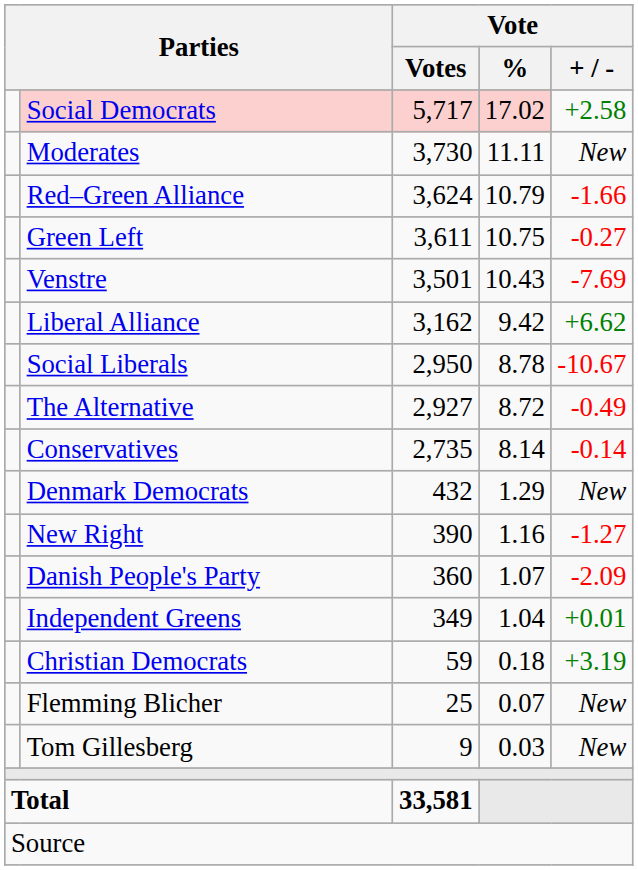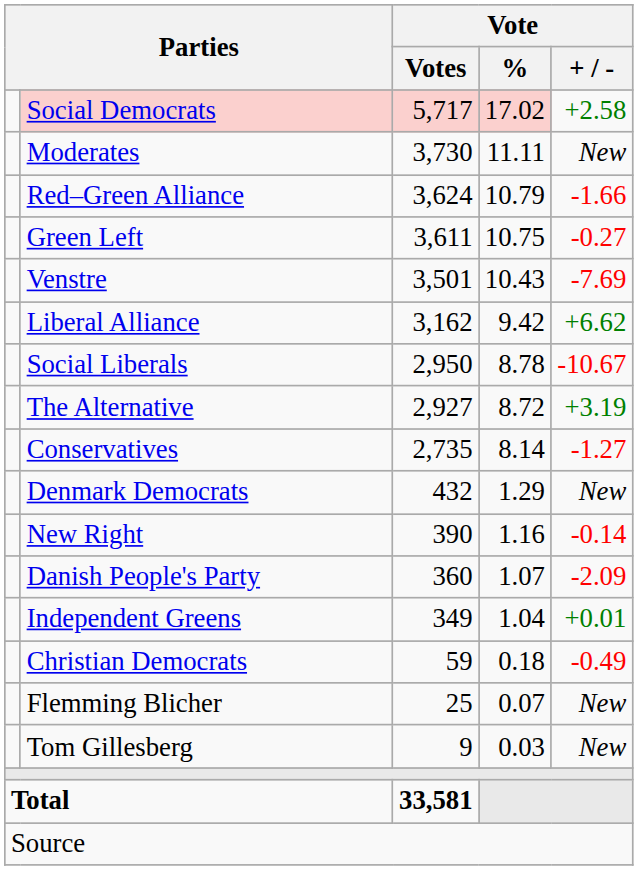(598, 407) -0.49 -> (595, 407) +3.19
(598, 449) -0.14 -> (598, 449) -1.27
(598, 534) -1.27 -> (598, 534) -0.14
(595, 661) +3.19 -> (598, 661) -0.49
